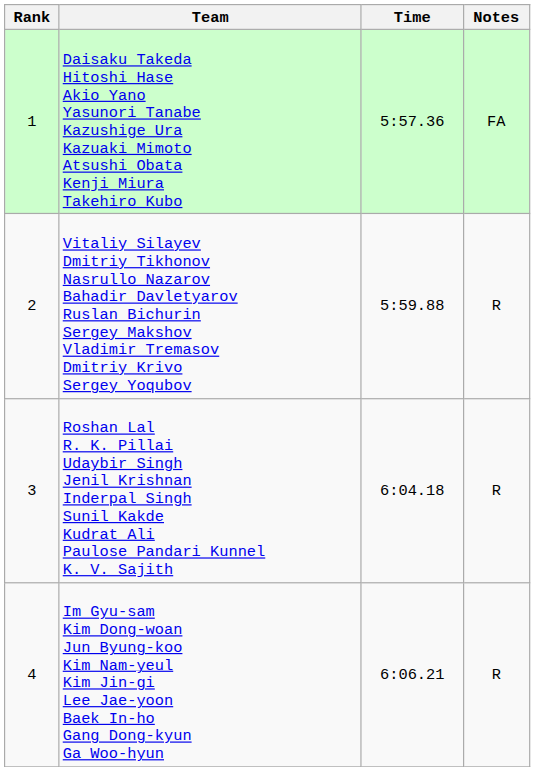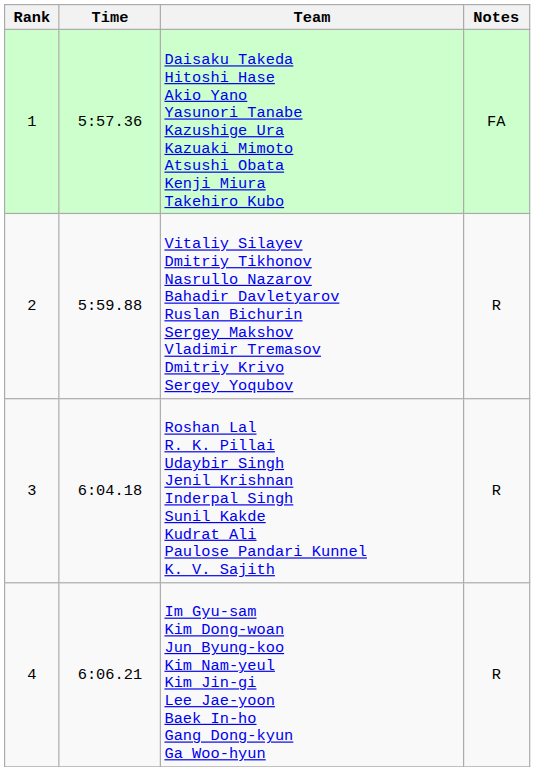columns swapped: (210, 17) <-> (412, 17)
